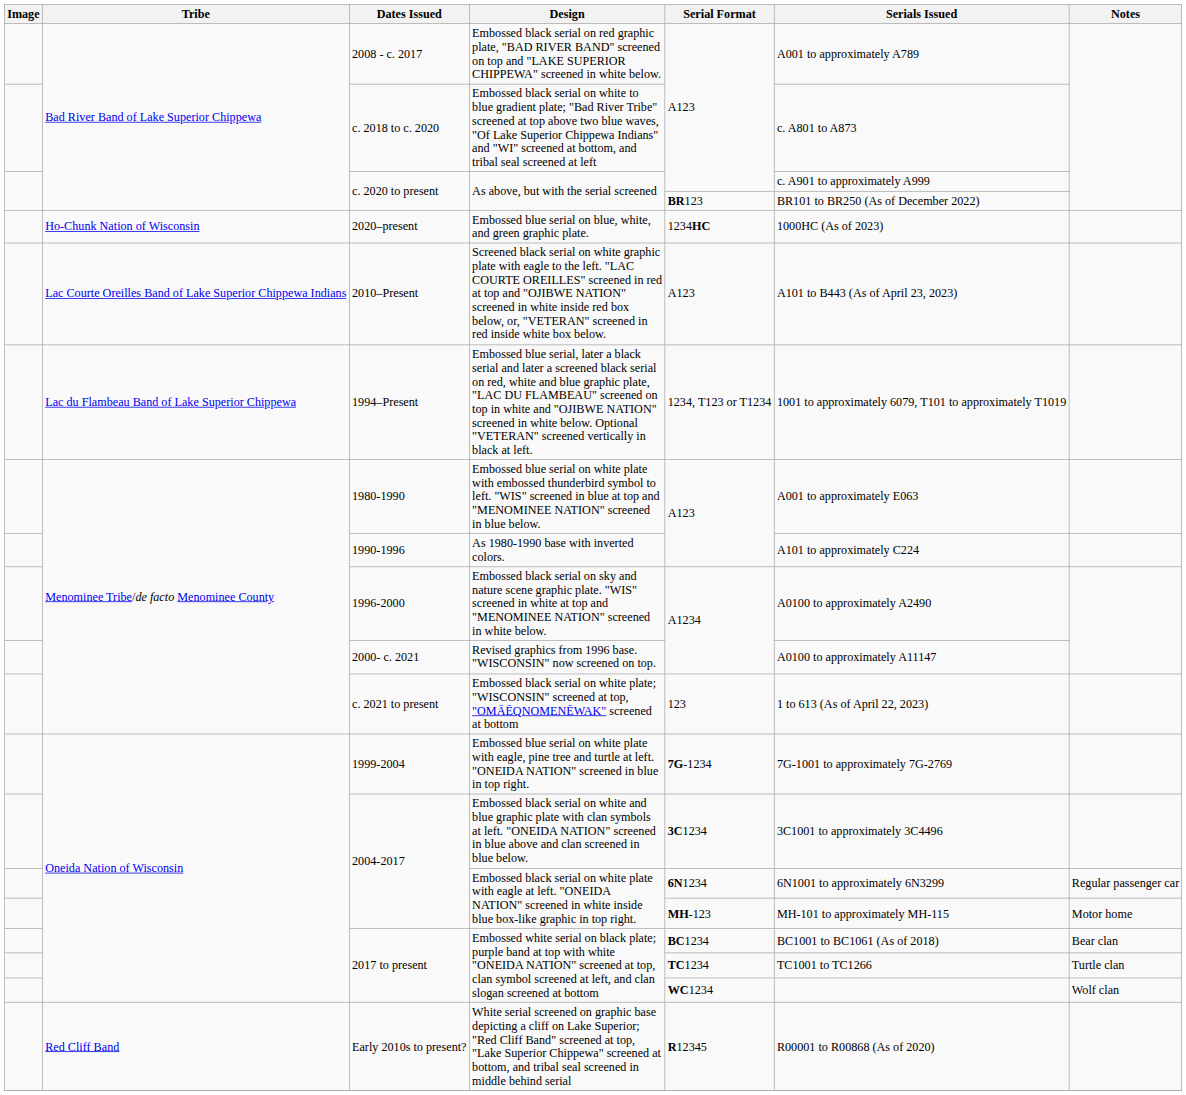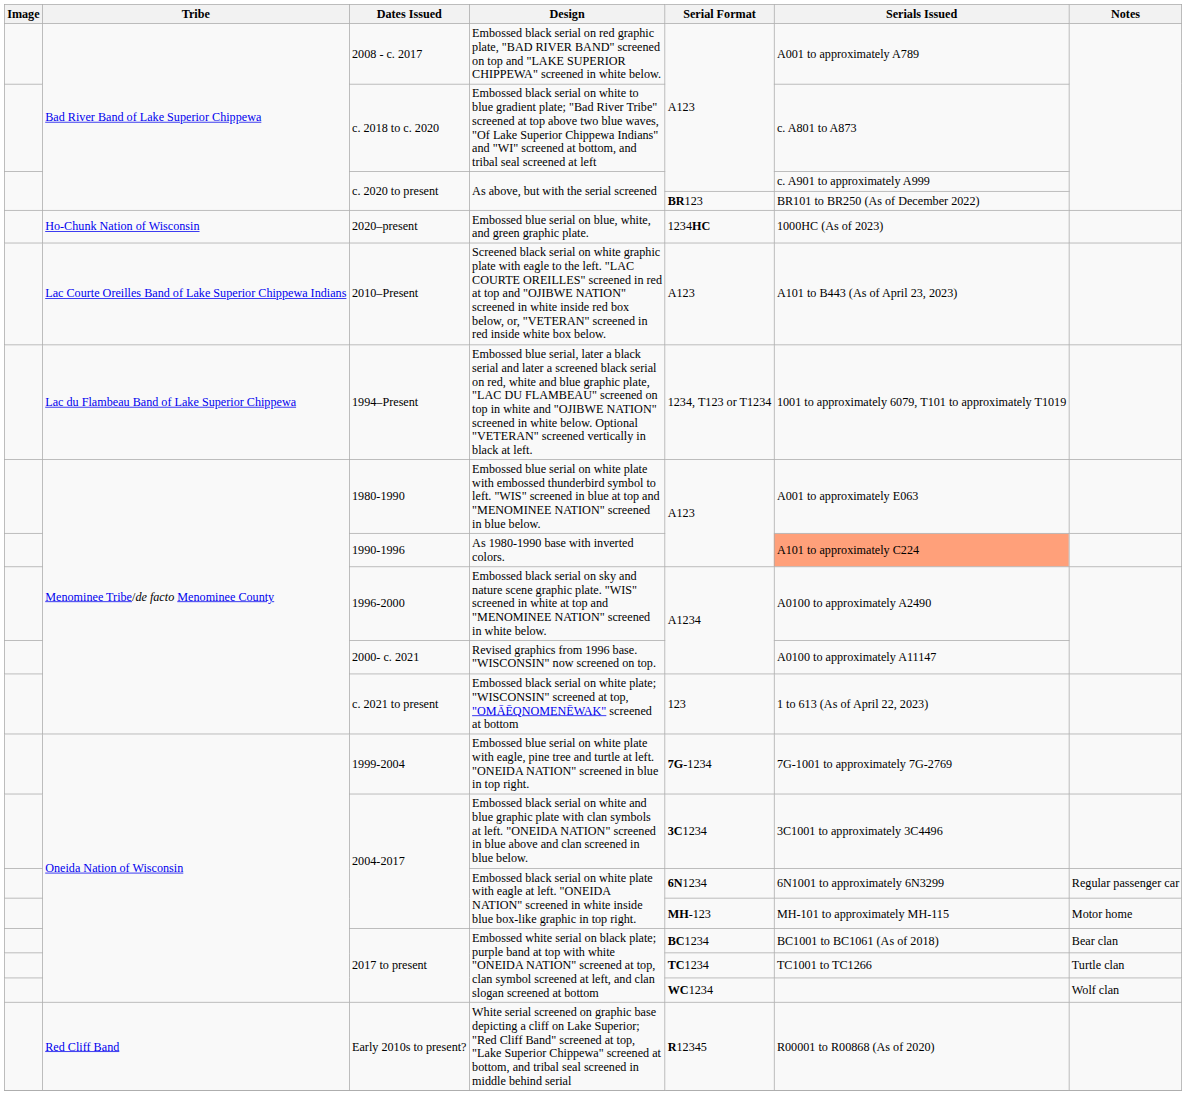(848, 550) no background -> (848, 550) lightsalmon background
